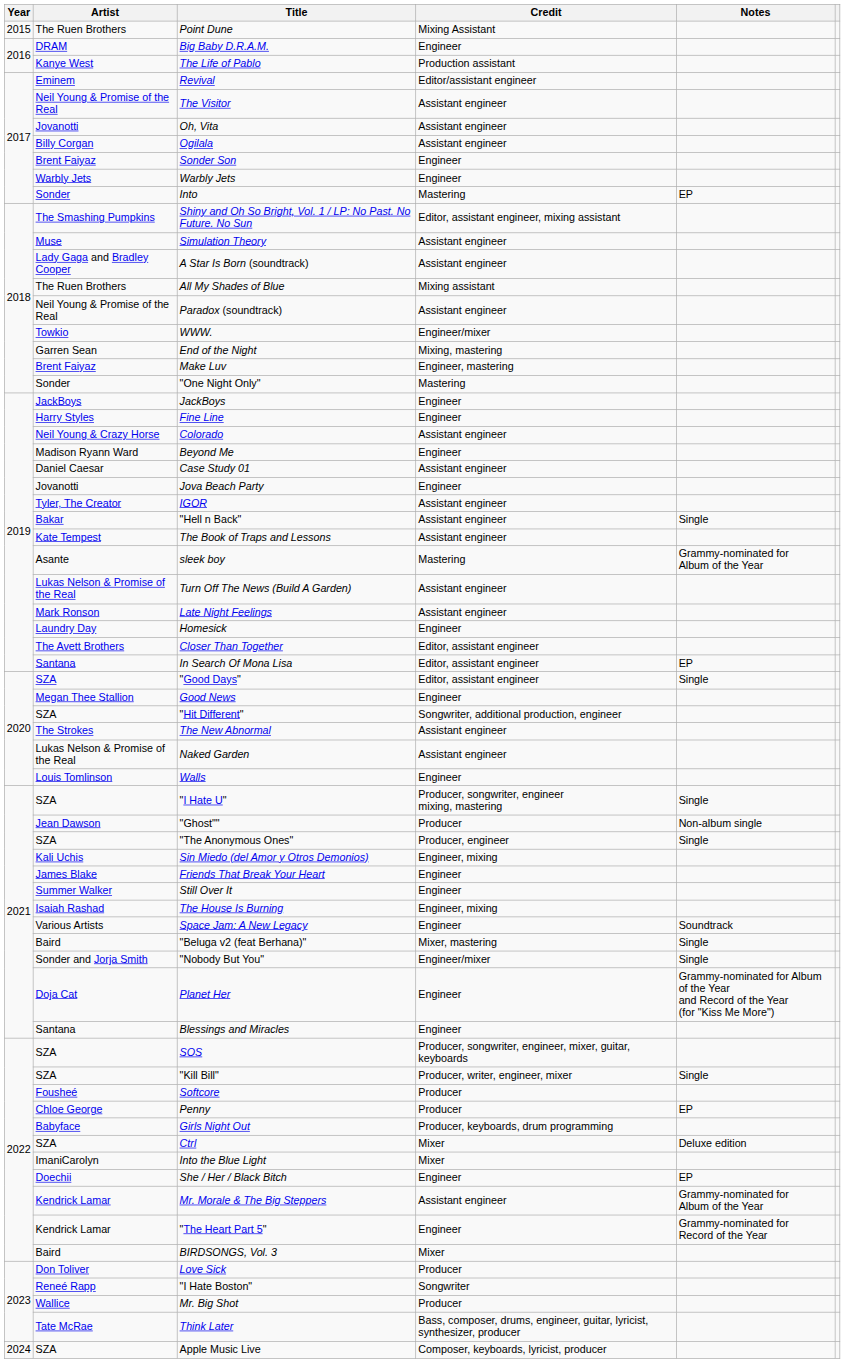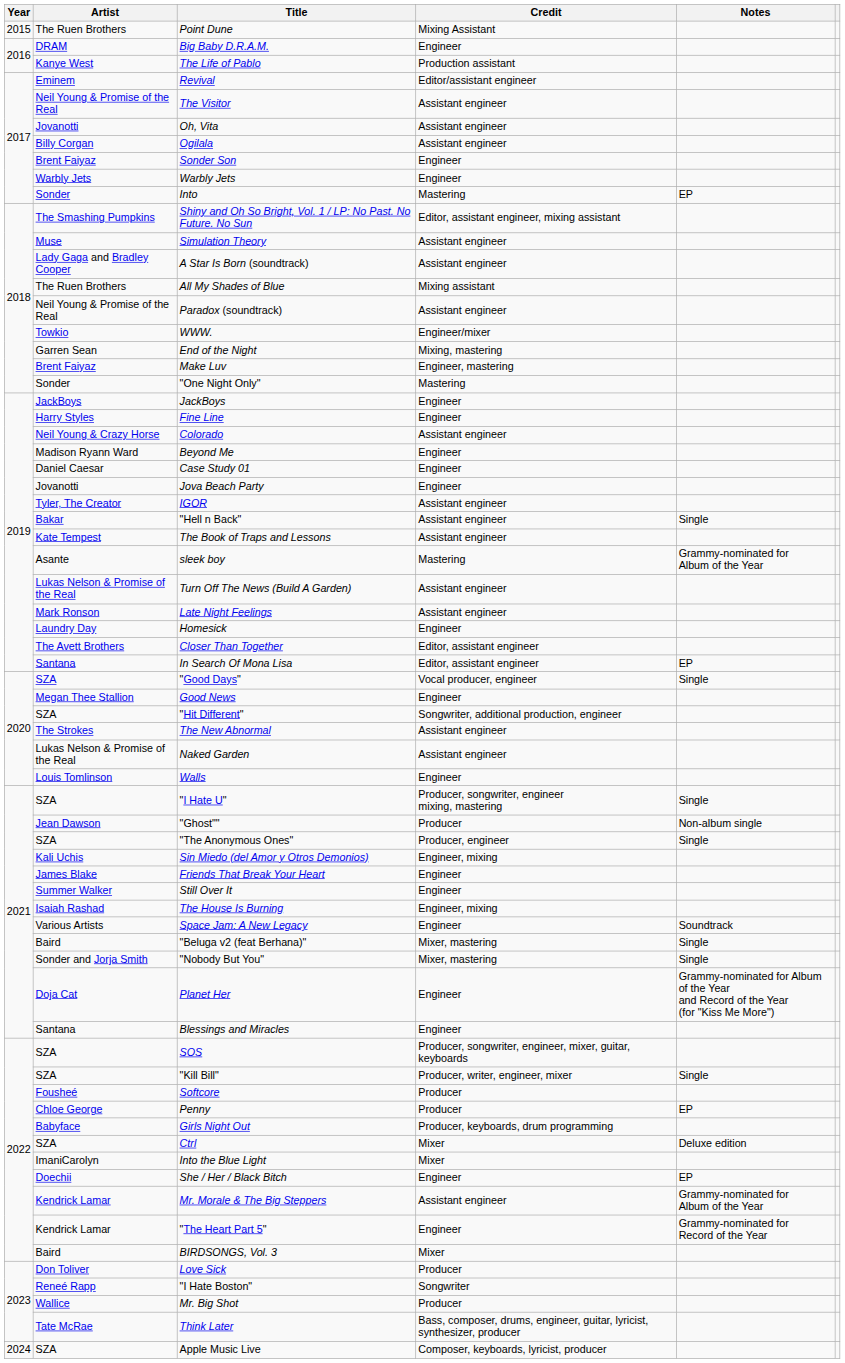(462, 469) Assistant engineer -> (440, 469) Engineer
(479, 680) Editor, assistant engineer -> (478, 680) Vocal producer, engineer
(454, 959) Engineer/mixer -> (458, 959) Mixer, mastering
